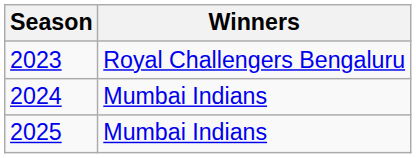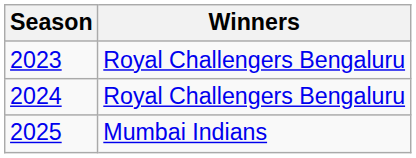(185, 96) Mumbai Indians -> (254, 96) Royal Challengers Bengaluru
